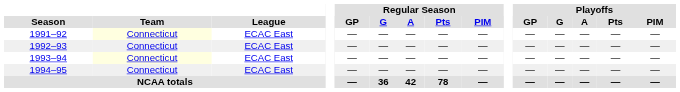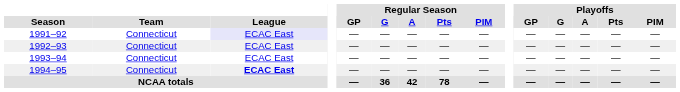(152, 34) lightyellow background -> (151, 34) no background
(269, 34) no background -> (269, 34) lavender background
(152, 58) lightyellow background -> (151, 58) no background
(269, 70) normal -> (269, 70) bold
